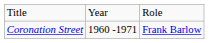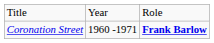(172, 30) normal -> (174, 30) bold
